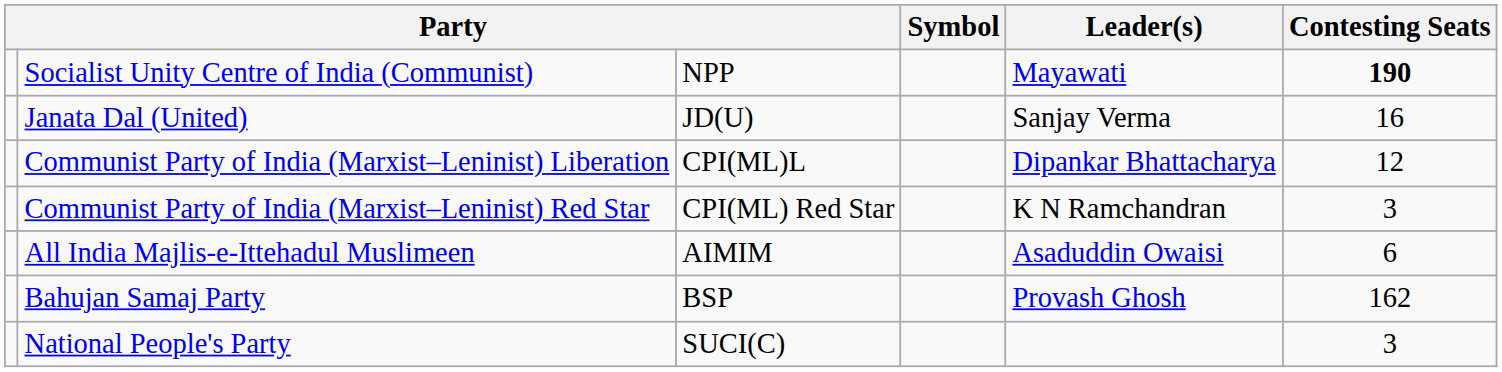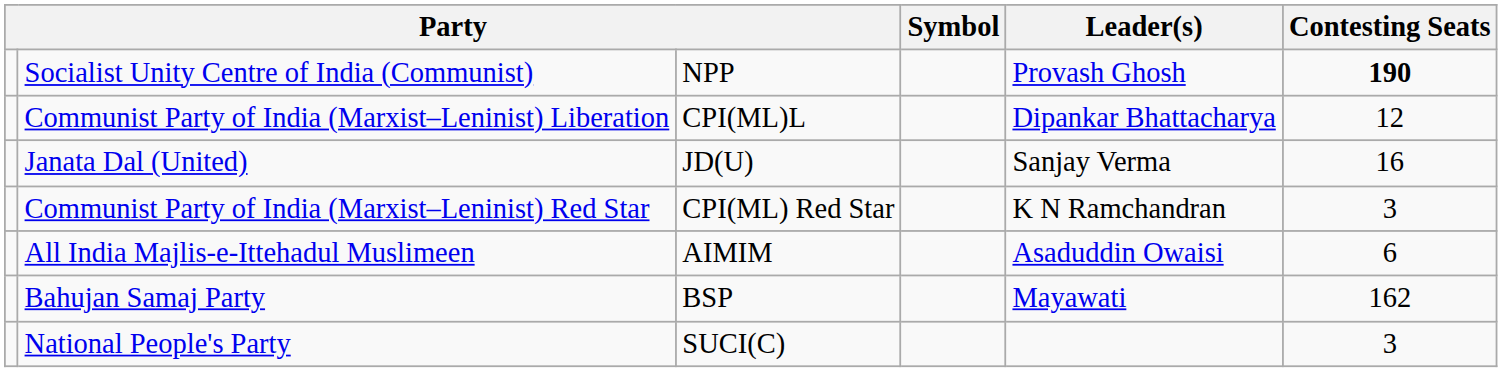(1069, 72) Mayawati -> (1099, 72) Provash Ghosh
rows swapped: (136, 117) <-> (347, 162)
(1099, 298) Provash Ghosh -> (1069, 298) Mayawati
